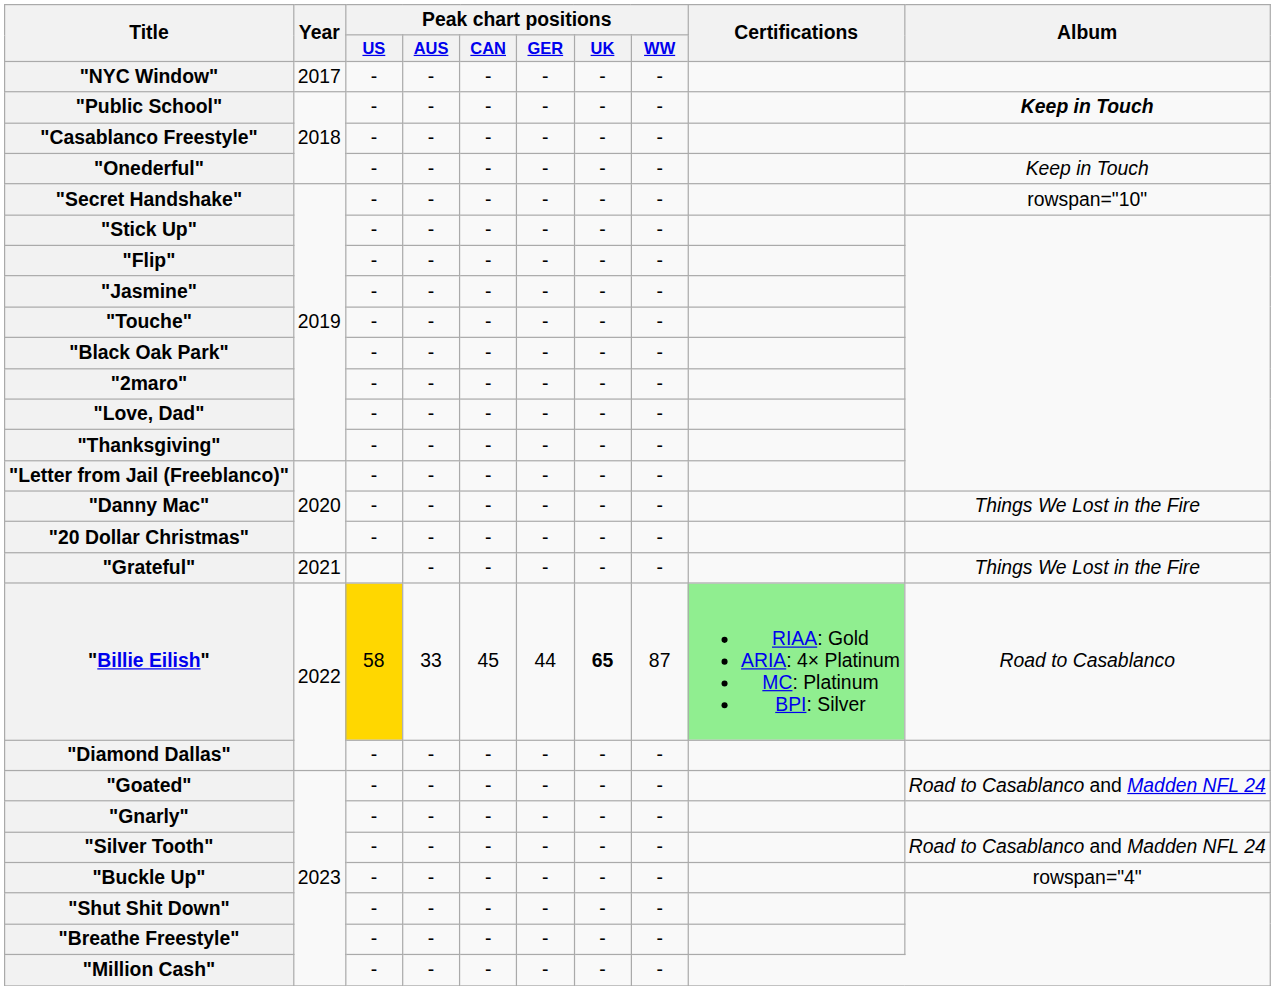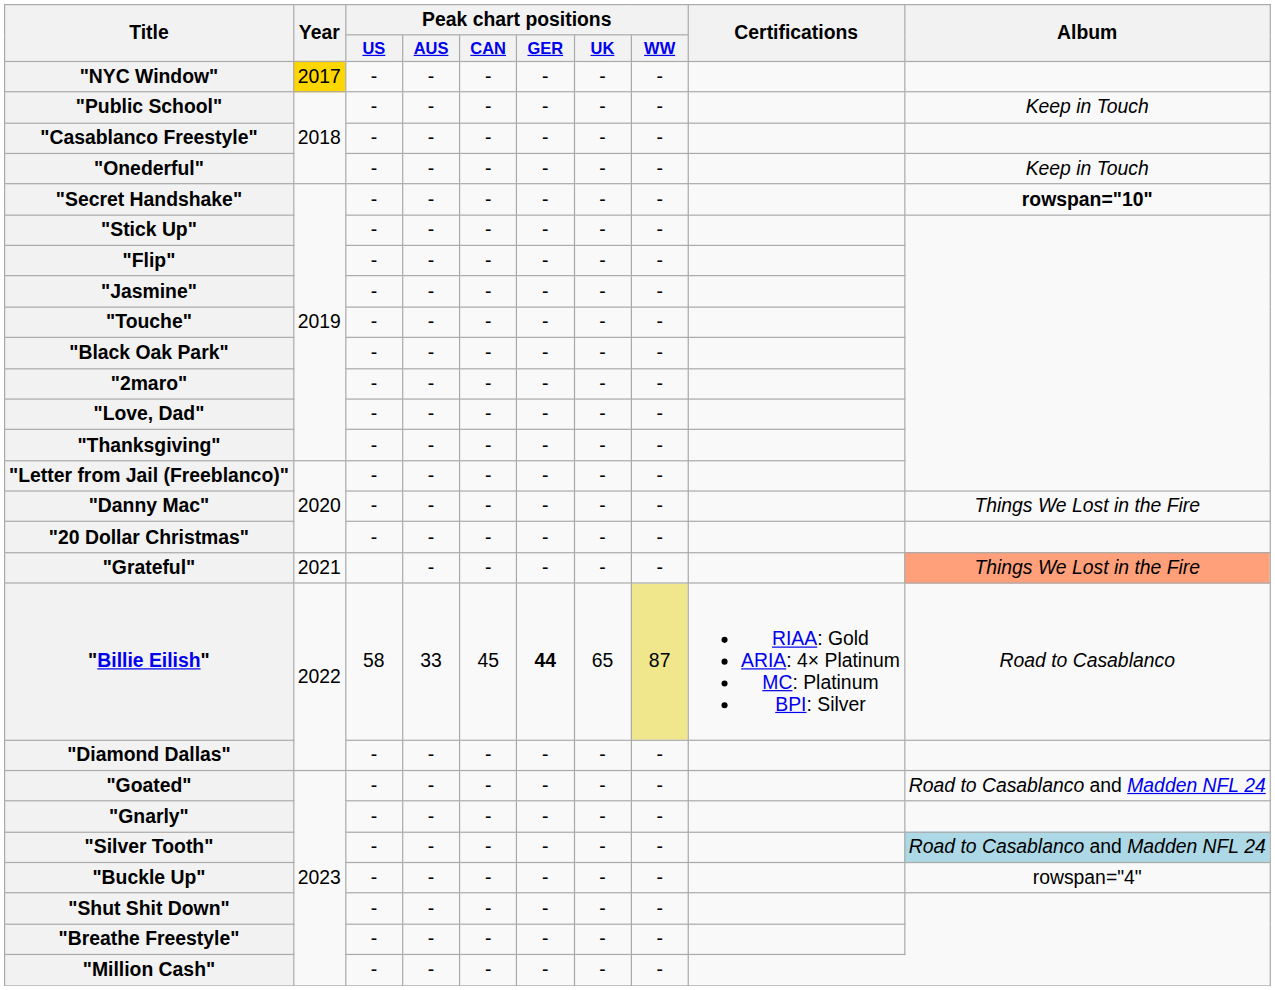(319, 76) no background -> (319, 76) gold background
(1087, 107) bold -> (1087, 107) normal
(1087, 199) normal -> (1087, 199) bold
(1087, 567) no background -> (1087, 567) lightsalmon background
(374, 661) gold background -> (374, 661) no background
(545, 661) normal -> (545, 661) bold
(602, 661) bold -> (602, 661) normal
(660, 661) no background -> (660, 661) khaki background
(796, 672) lightgreen background -> (796, 672) no background
(1087, 847) no background -> (1087, 847) lightblue background
